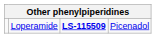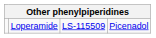(84, 26) bold -> (84, 26) normal
